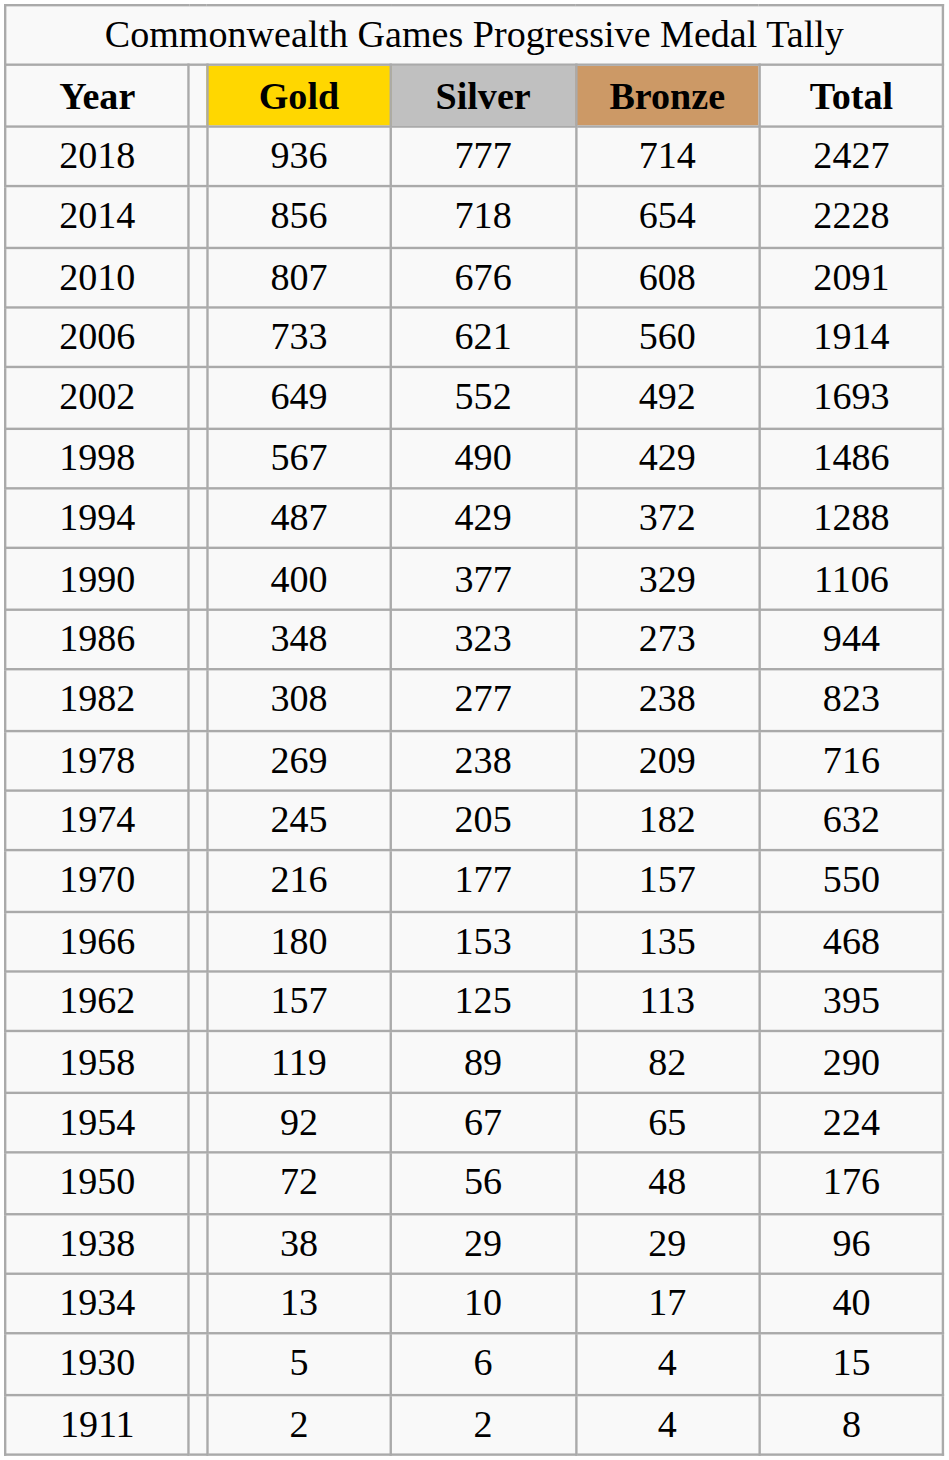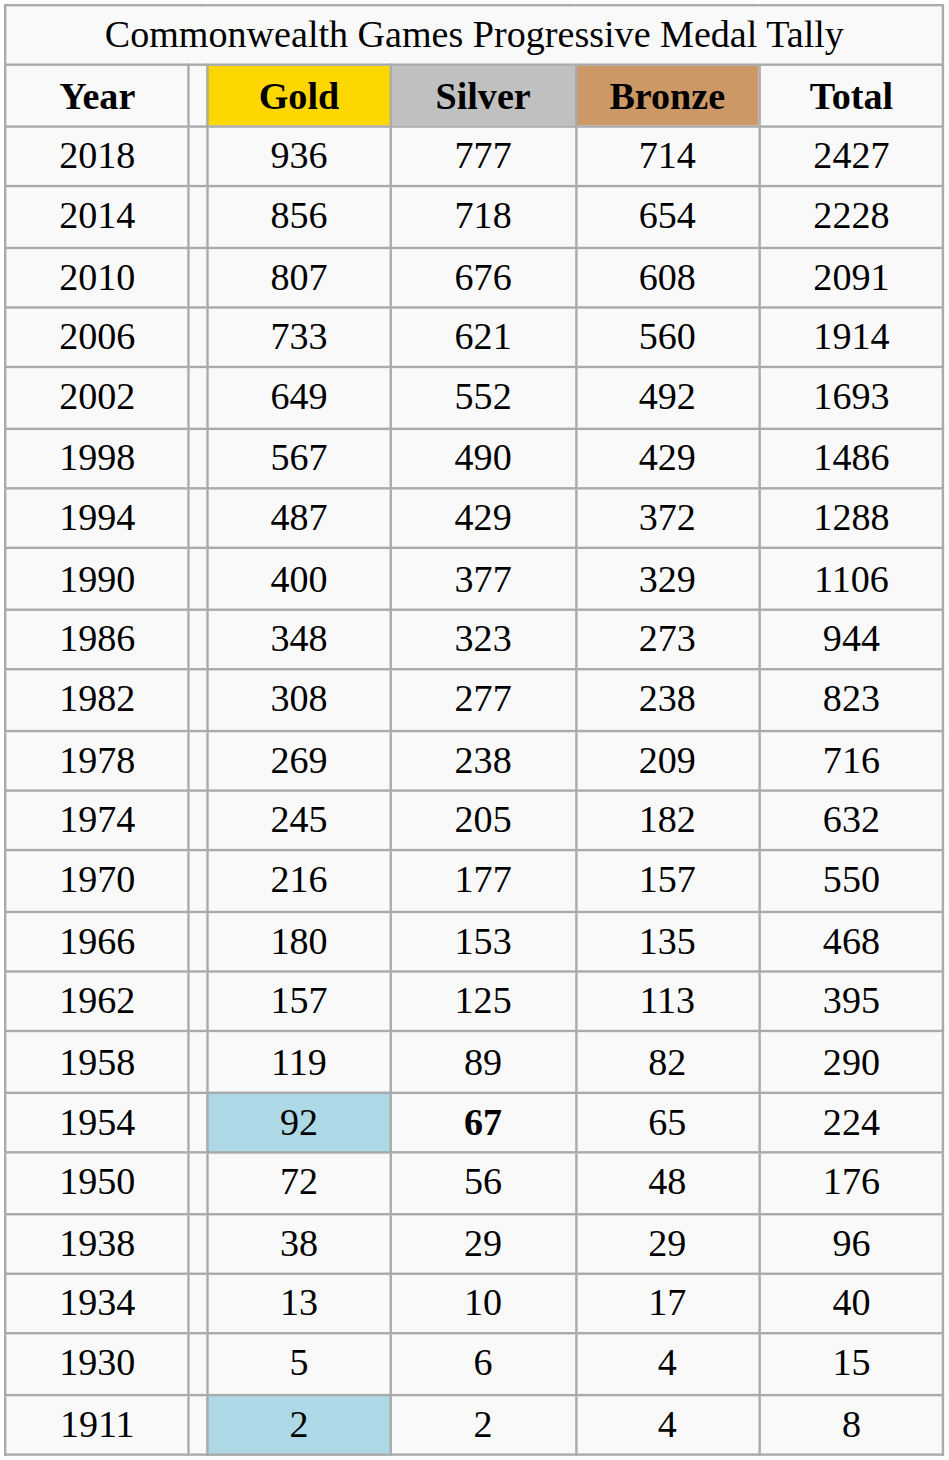(299, 1121) no background -> (299, 1121) lightblue background
(483, 1121) normal -> (483, 1121) bold
(299, 1423) no background -> (299, 1423) lightblue background
